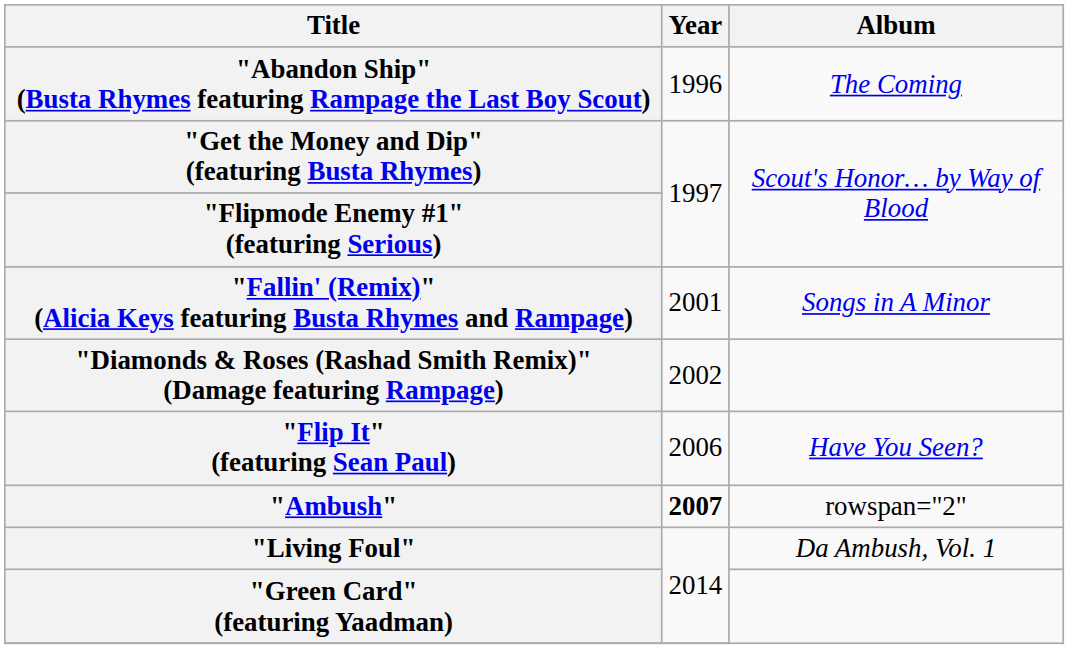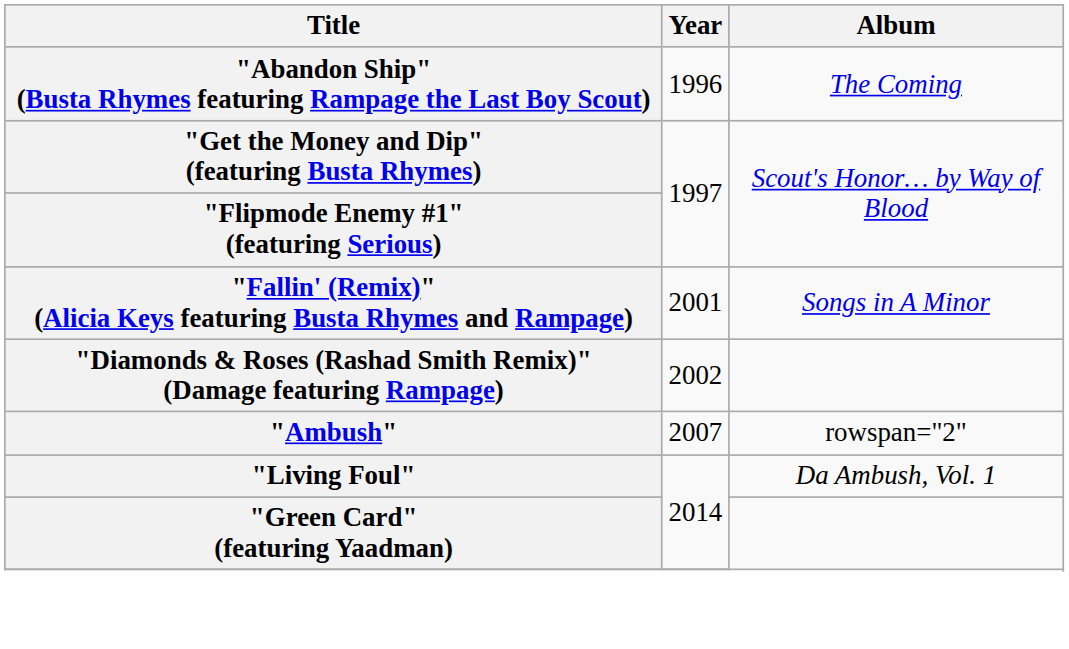- row: (334, 447)
(695, 505) bold -> (695, 432) normal
